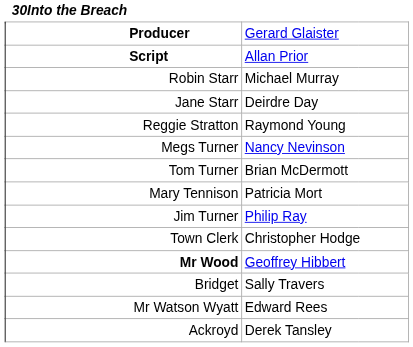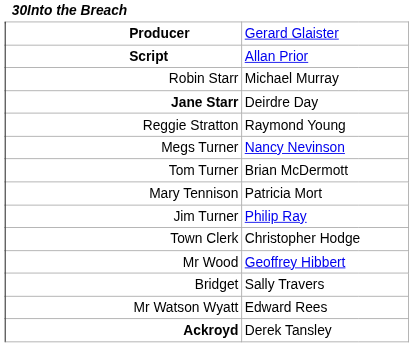(207, 102) normal -> (205, 102) bold
(209, 262) bold -> (211, 262) normal
(214, 330) normal -> (211, 330) bold
